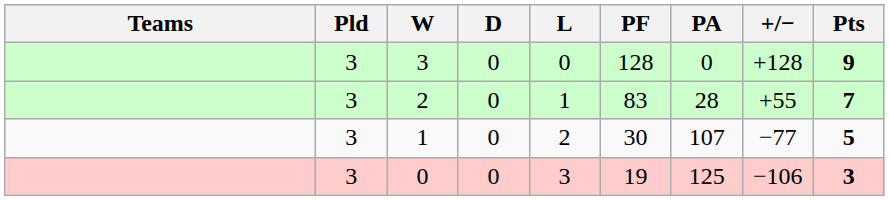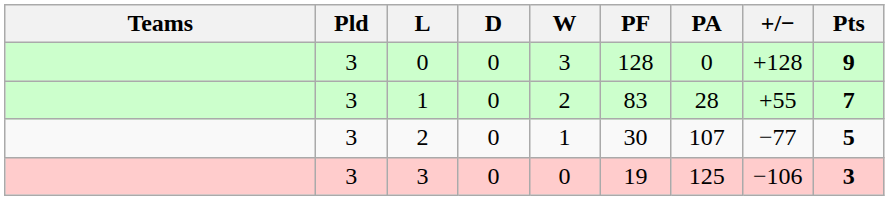columns swapped: (422, 23) <-> (565, 23)
